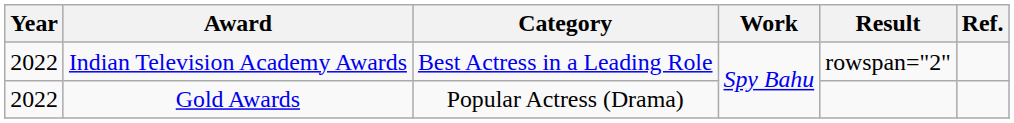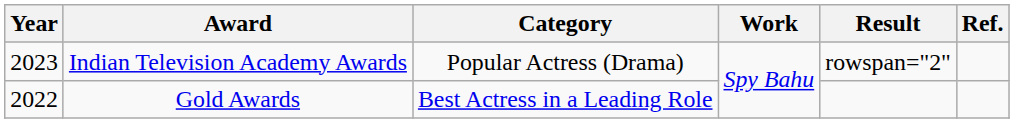(34, 61) 2022 -> (34, 61) 2023
(565, 61) Best Actress in a Leading Role -> (565, 61) Popular Actress (Drama)
(565, 99) Popular Actress (Drama) -> (565, 99) Best Actress in a Leading Role
